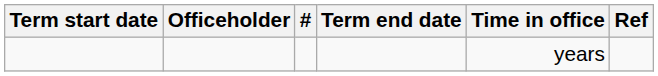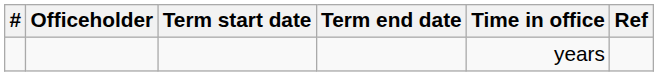columns swapped: (306, 20) <-> (84, 20)
